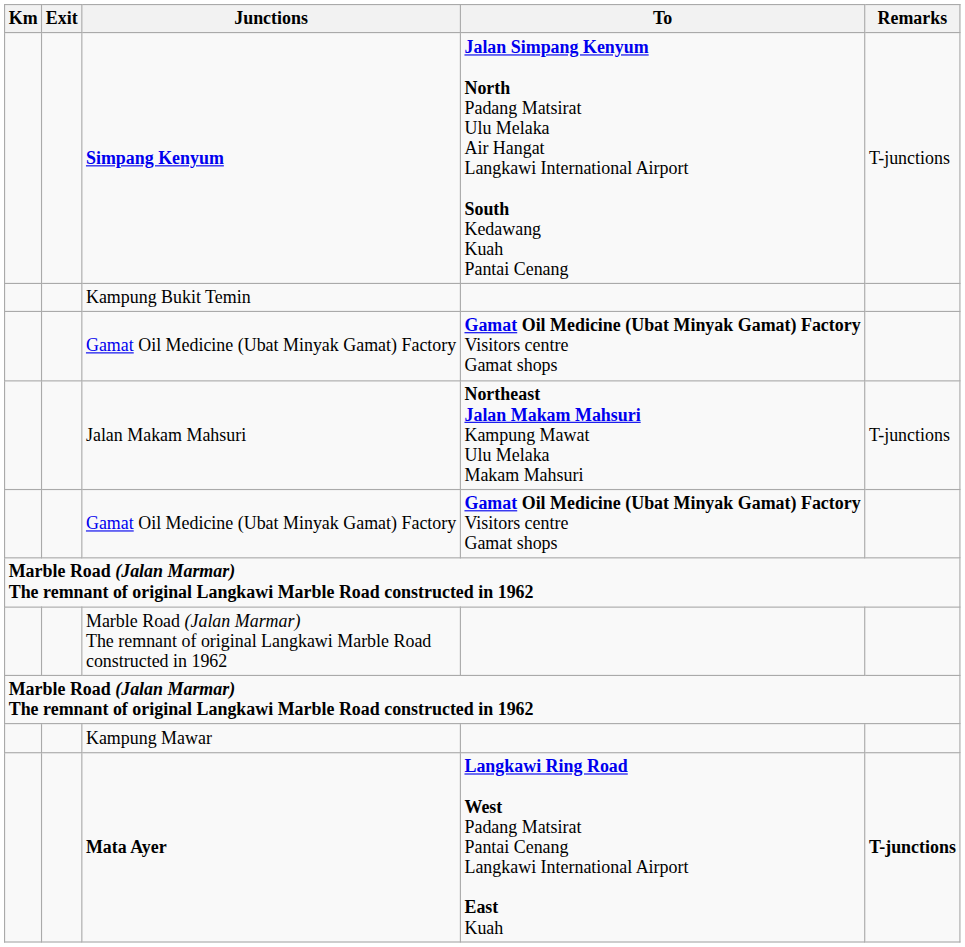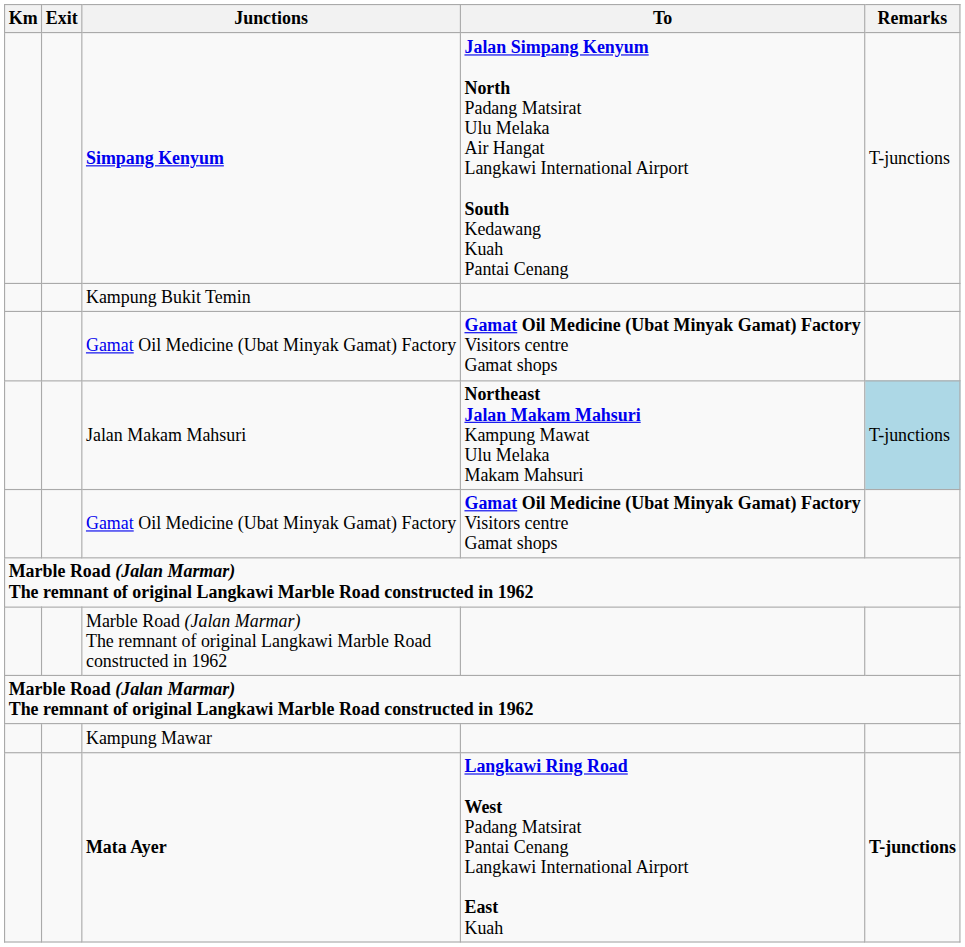(909, 434) no background -> (909, 434) lightblue background
